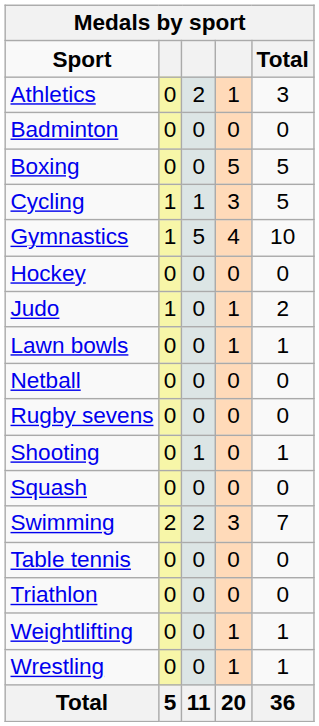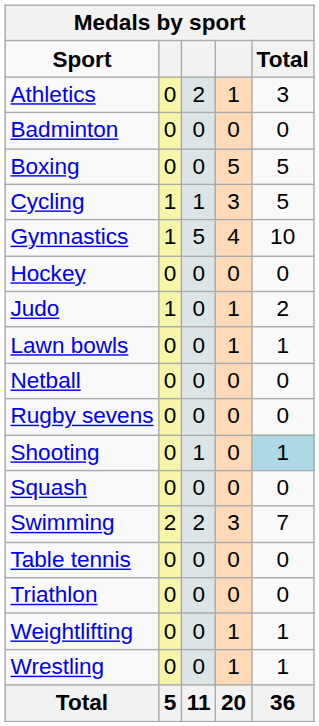(283, 452) no background -> (283, 452) lightblue background
